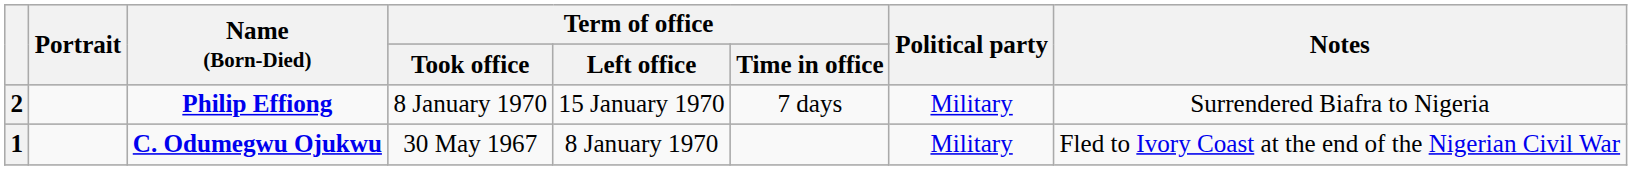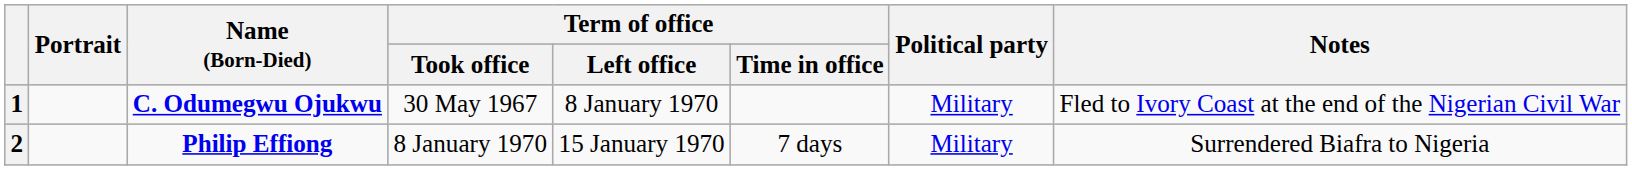rows swapped: (17, 143) <-> (17, 104)
